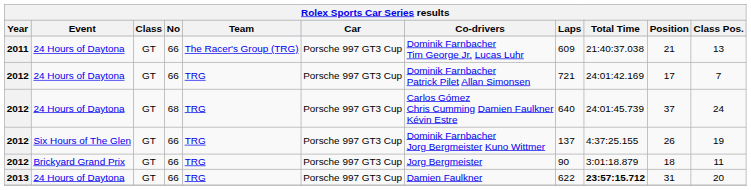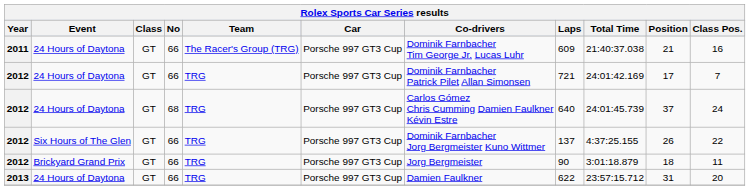(719, 49) 13 -> (718, 49) 16
(719, 141) 19 -> (718, 141) 22
(615, 178) bold -> (615, 178) normal
